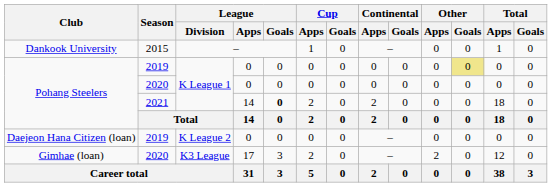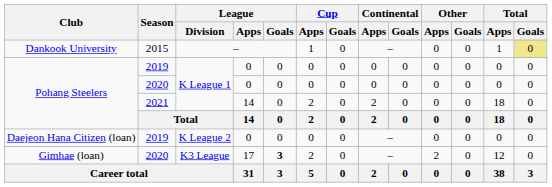(530, 48) no background -> (530, 48) khaki background
(468, 66) khaki background -> (468, 66) no background
(280, 102) bold -> (280, 102) normal
(280, 155) normal -> (280, 155) bold
